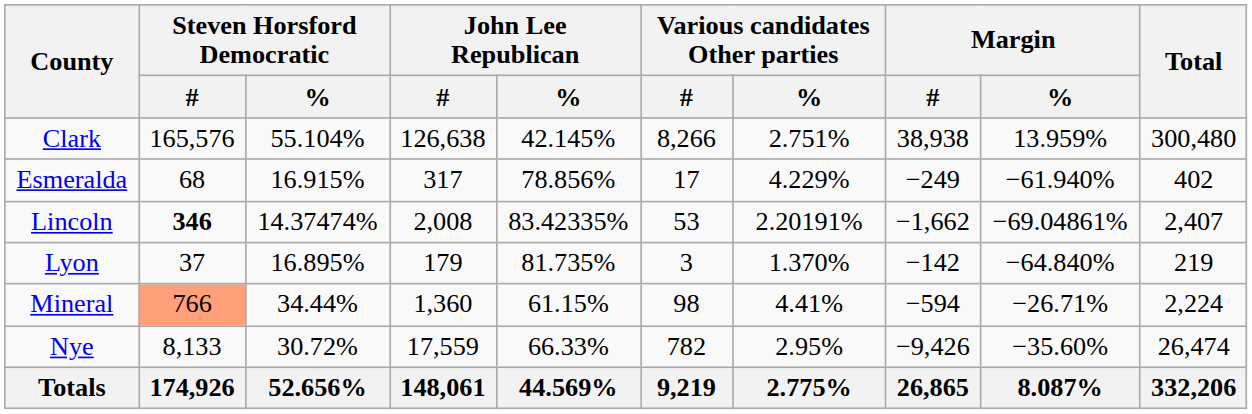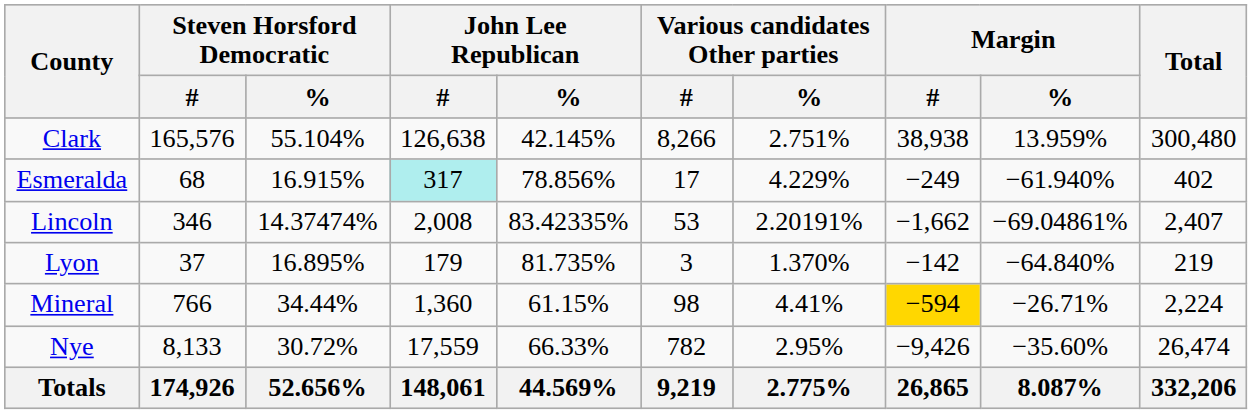(443, 179) no background -> (443, 179) paleturquoise background
(192, 221) bold -> (192, 221) normal
(192, 304) lightsalmon background -> (192, 304) no background
(933, 304) no background -> (933, 304) gold background
